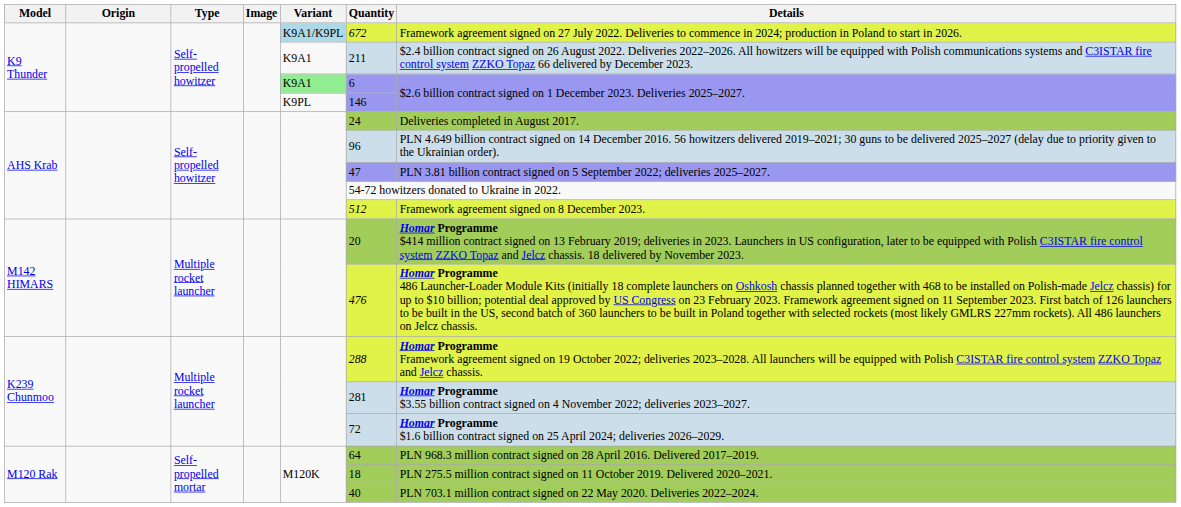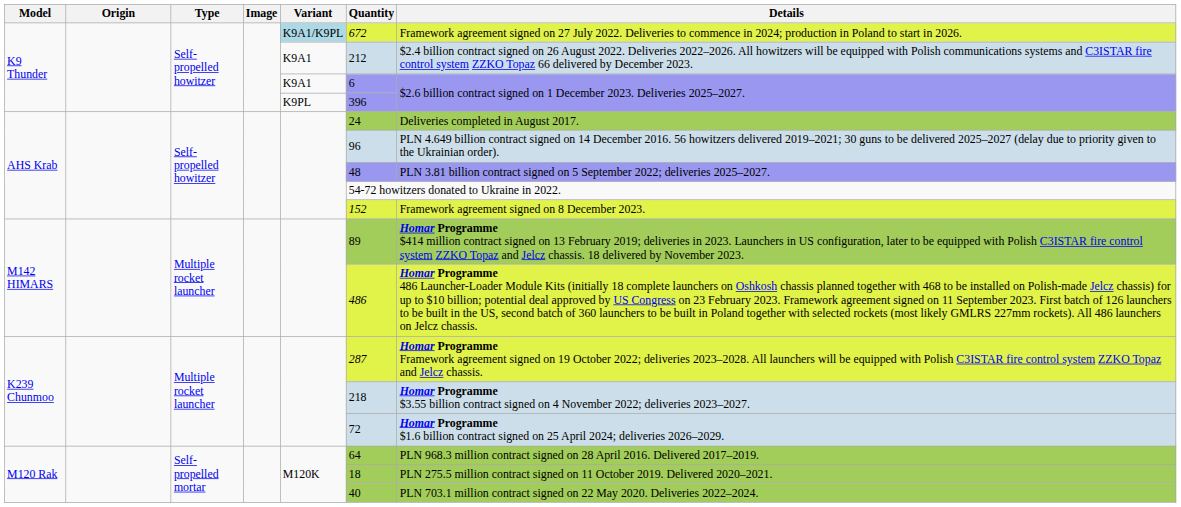(357, 58) 211 -> (358, 58) 212
(297, 83) lightgreen background -> (297, 83) no background
(358, 102) 146 -> (358, 102) 396
(355, 171) 47 -> (355, 171) 48
(358, 209) 512 -> (358, 209) 152
(355, 241) 20 -> (355, 241) 89
(358, 300) 476 -> (358, 300) 486
(358, 359) 288 -> (358, 359) 287
(358, 397) 281 -> (358, 397) 218
